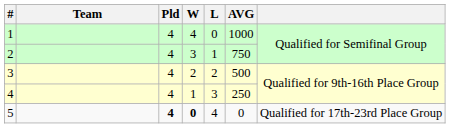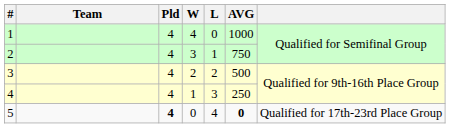(193, 113) bold -> (193, 113) normal
(241, 113) normal -> (241, 113) bold
